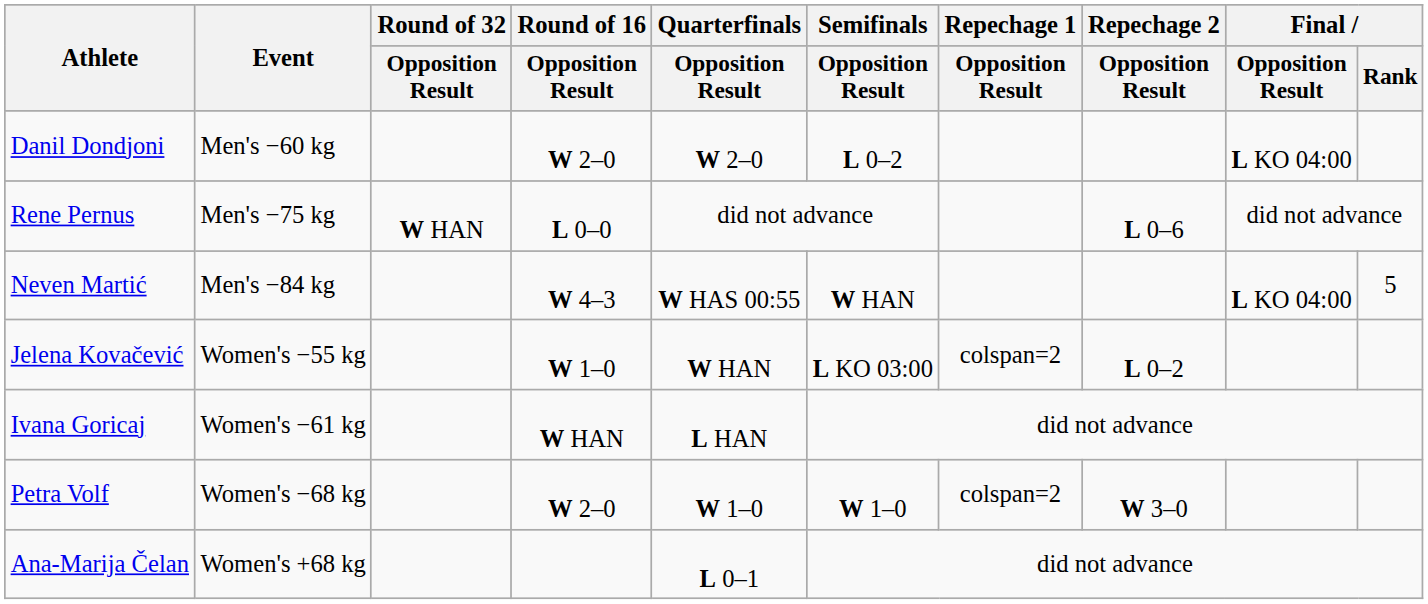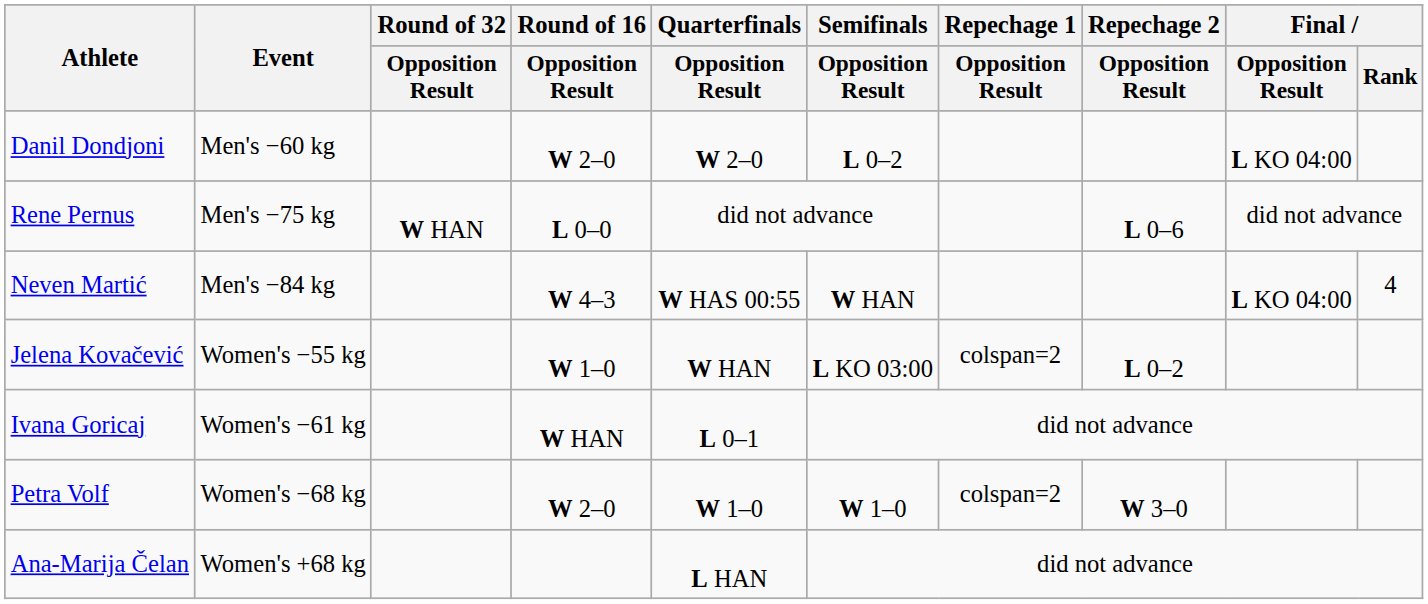(1390, 285) 5 -> (1390, 285) 4
(729, 439) L HAN -> (729, 439) L 0–1
(729, 578) L 0–1 -> (729, 578) L HAN
